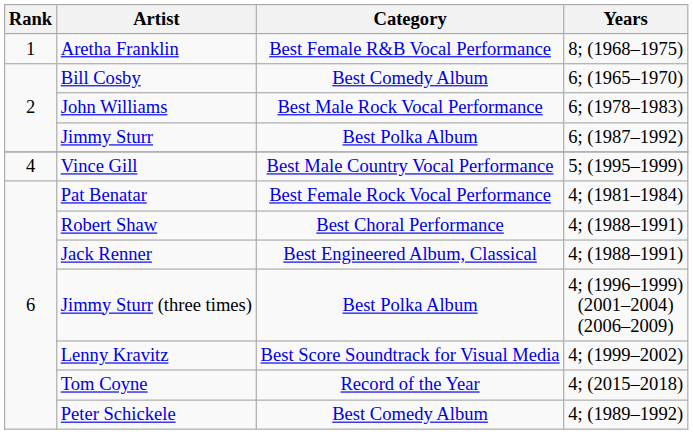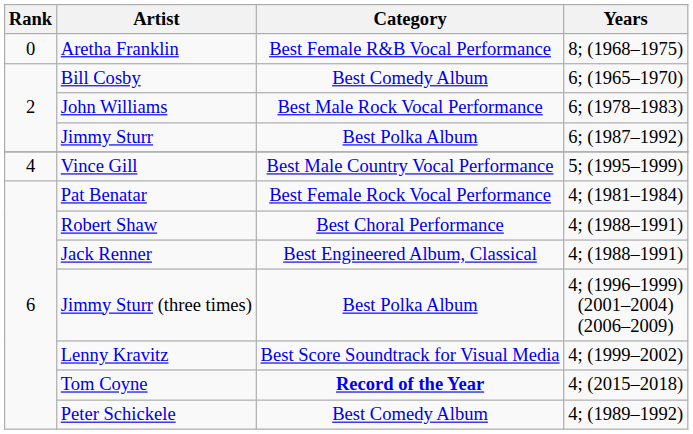(31, 48) 1 -> (31, 48) 0
(410, 384) normal -> (410, 384) bold
